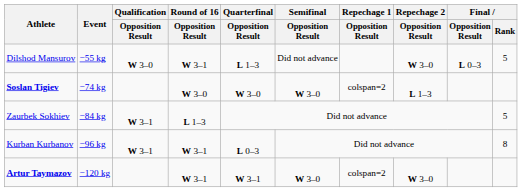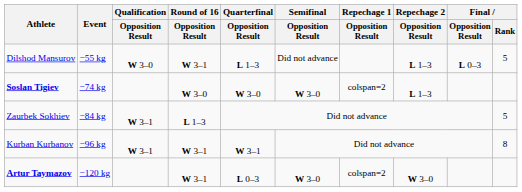(420, 65) W 3–0 -> (420, 65) L 1–3
(248, 151) L 0–3 -> (248, 151) W 3–1
(248, 179) W 3–1 -> (248, 179) L 0–3
